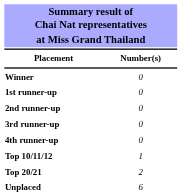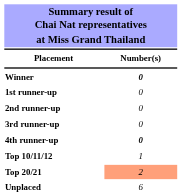(141, 77) normal -> (141, 77) bold
(141, 140) normal -> (141, 140) bold
(141, 172) no background -> (141, 172) lightsalmon background
